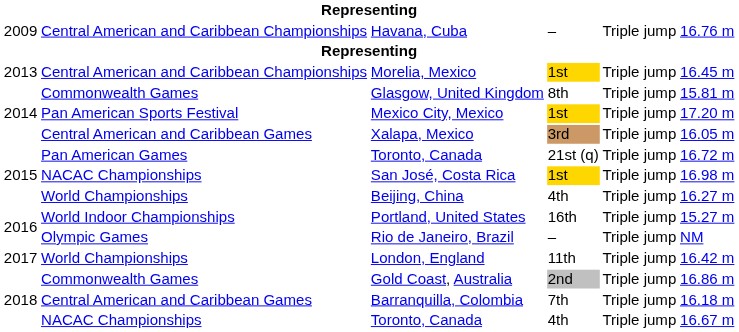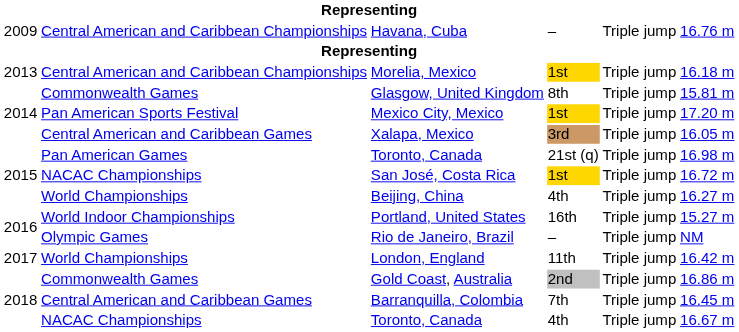(707, 72) 16.45 m -> (707, 72) 16.18 m
(707, 155) 16.72 m -> (707, 155) 16.98 m
(707, 175) 16.98 m -> (707, 175) 16.72 m
(707, 299) 16.18 m -> (707, 299) 16.45 m
